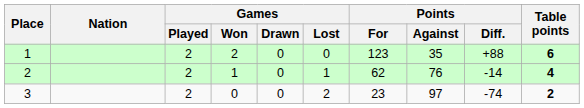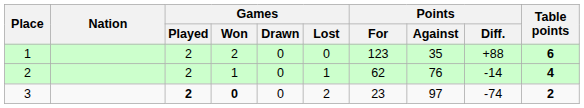(188, 93) normal -> (188, 93) bold
(234, 93) normal -> (234, 93) bold
